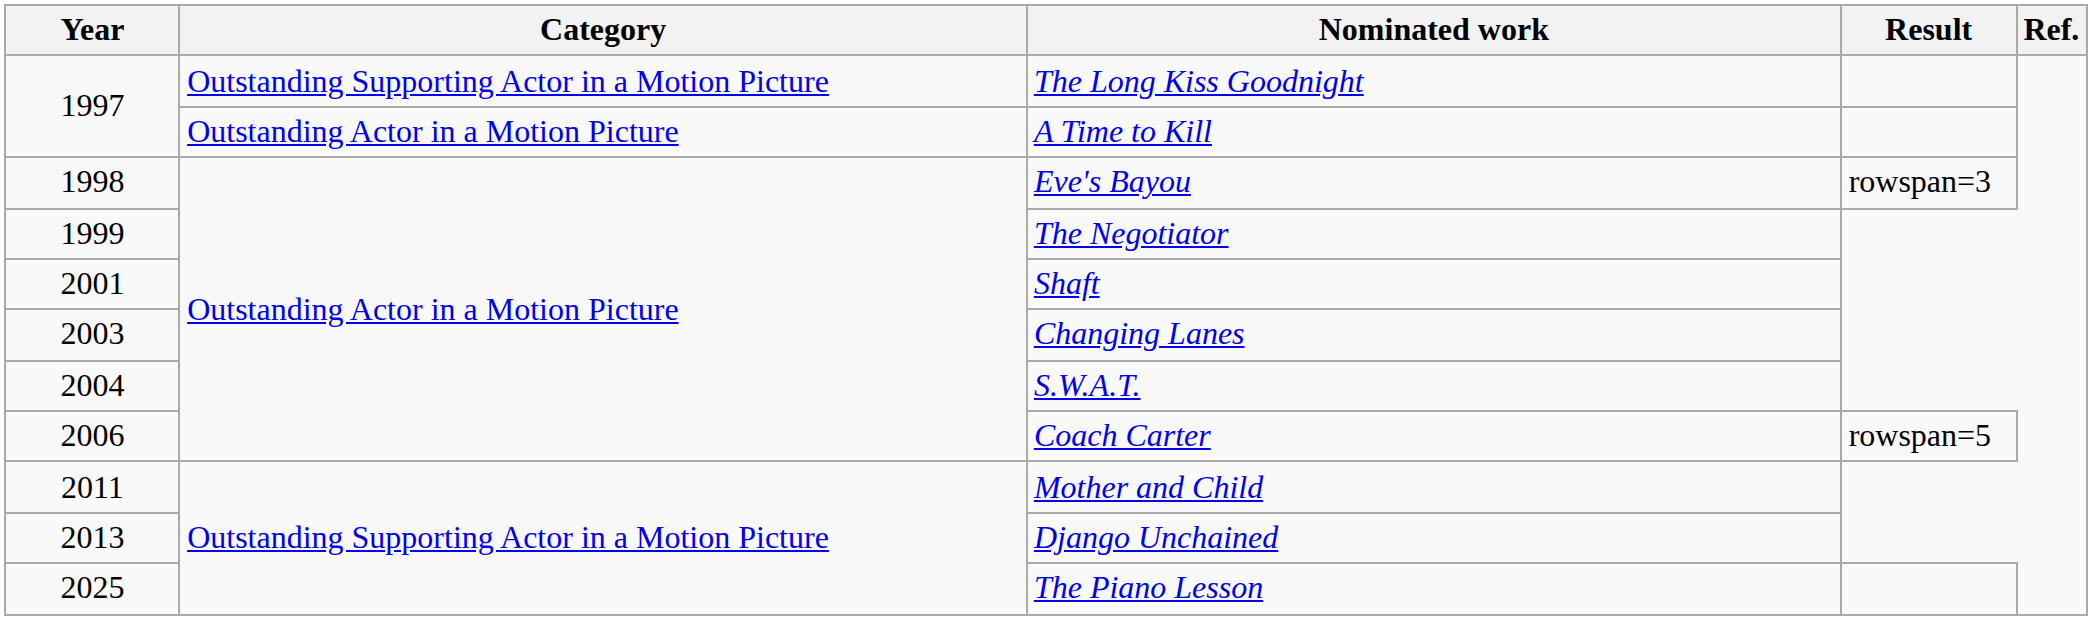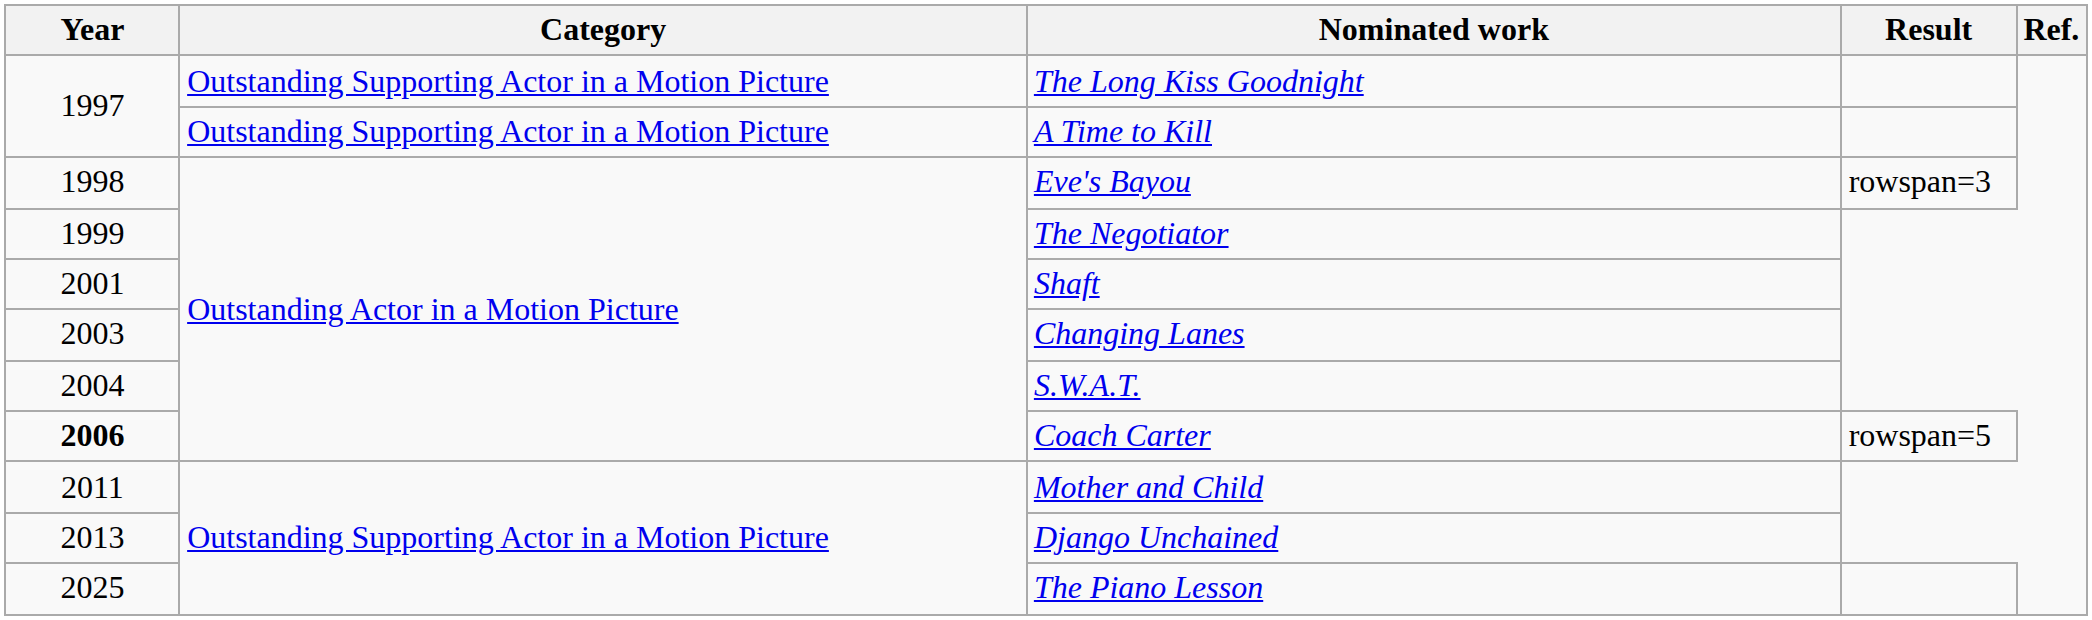(433, 131) Outstanding Actor in a Motion Picture -> (508, 131) Outstanding Supporting Actor in a Motion Picture
(92, 435) normal -> (92, 435) bold
